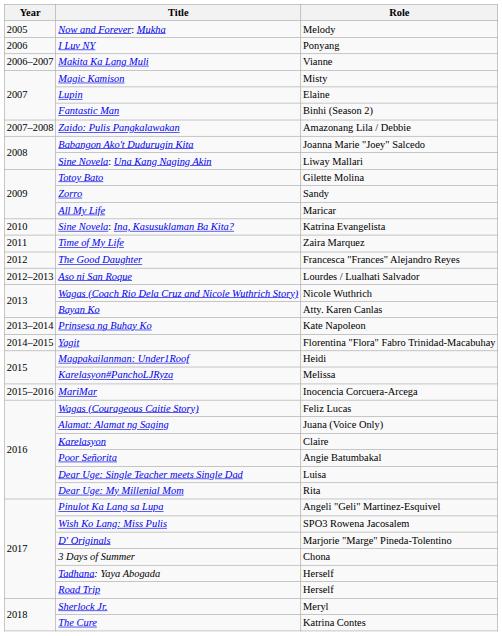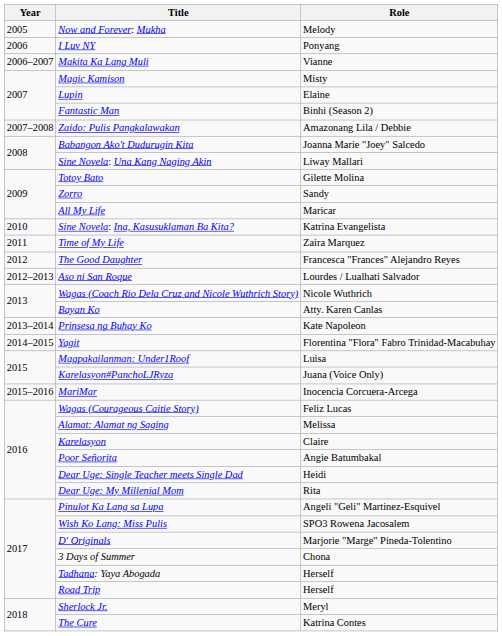(315, 359) Heidi -> (315, 359) Luisa
(319, 375) Melissa -> (343, 375) Juana (Voice Only)
(343, 425) Juana (Voice Only) -> (319, 425) Melissa
(315, 474) Luisa -> (315, 474) Heidi
